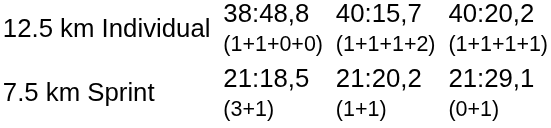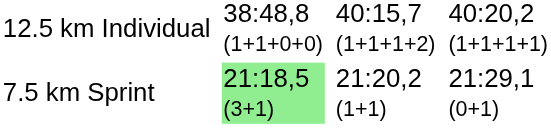(266, 92) no background -> (266, 92) lightgreen background
